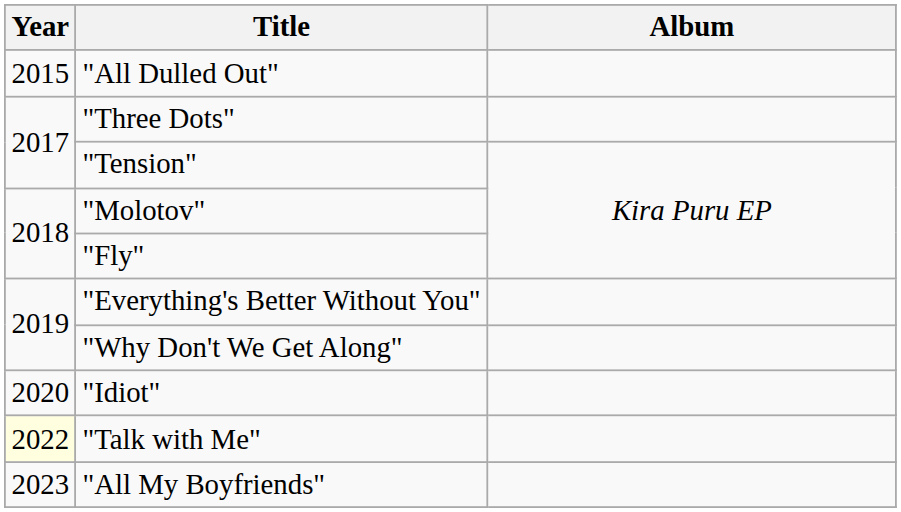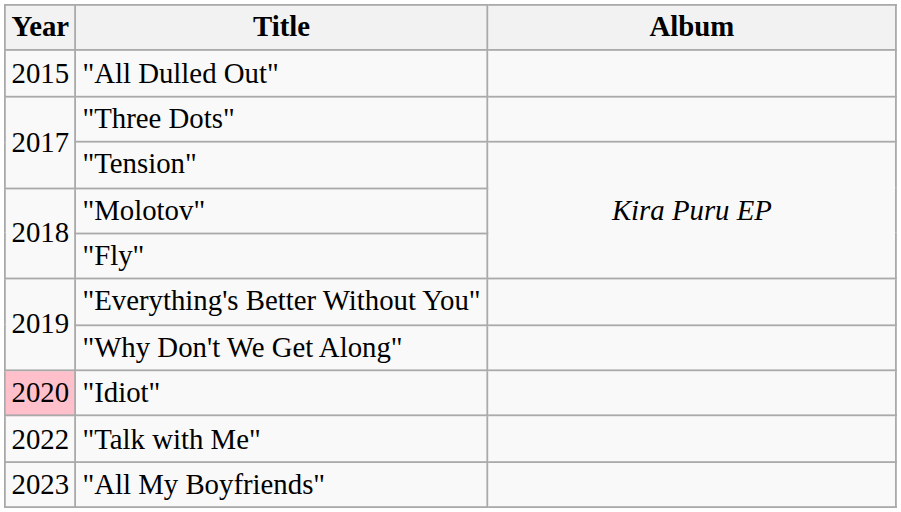(40, 392) no background -> (40, 392) pink background
(40, 438) lightyellow background -> (40, 438) no background
